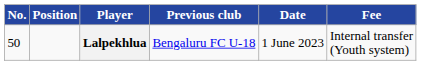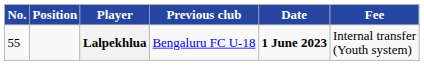(14, 42) 50 -> (14, 42) 55
(293, 42) normal -> (294, 42) bold
